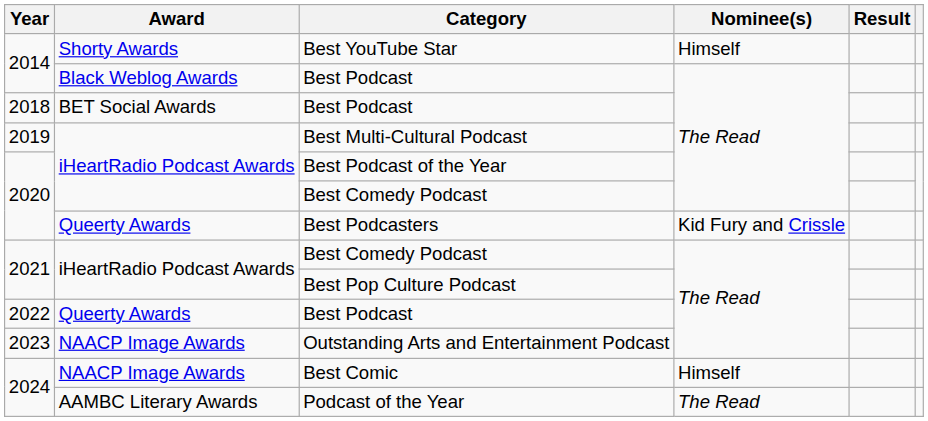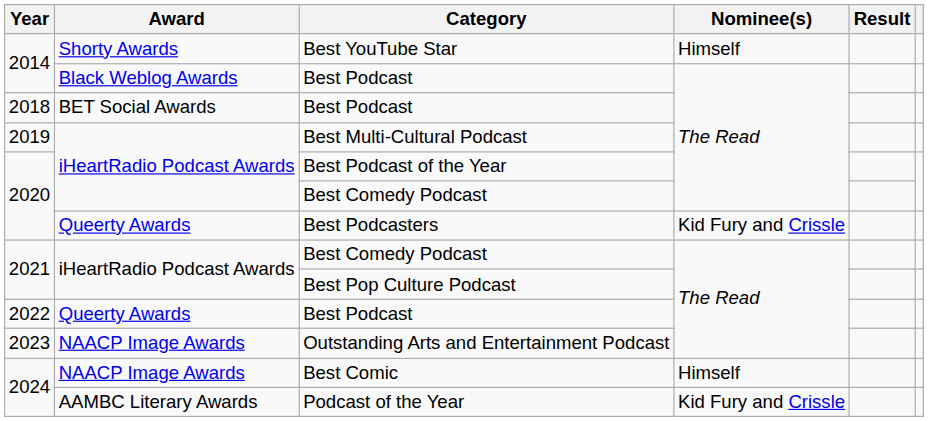(719, 401) The Read -> (762, 401) Kid Fury and Crissle
